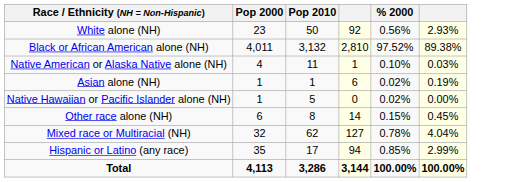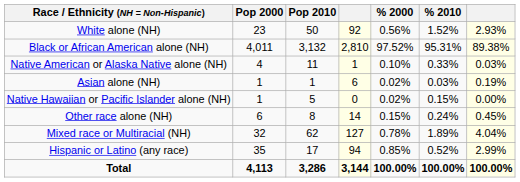+ column: (443, 13)
